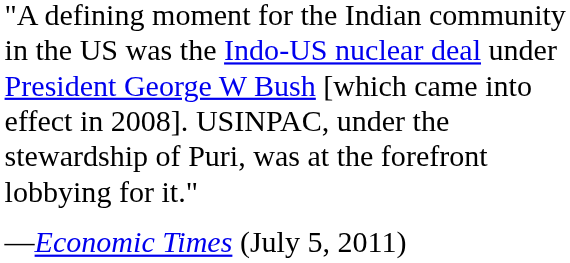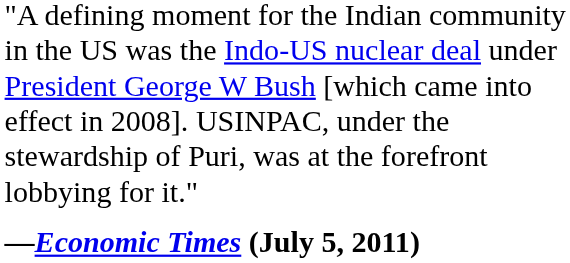(206, 242) normal -> (212, 242) bold
